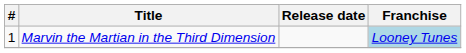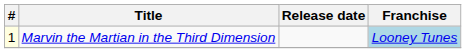(11, 37) no background -> (11, 37) lightyellow background
